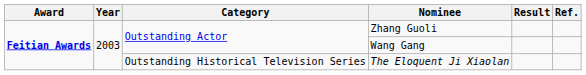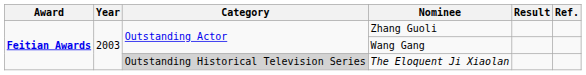(245, 61) no background -> (245, 61) lightgrey background
